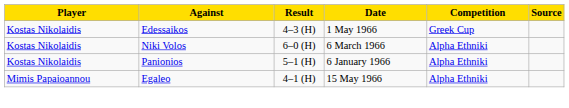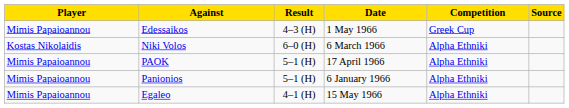(44, 29) Kostas Nikolaidis -> (48, 29) Mimis Papaioannou
+ row: (155, 62)
(44, 62) Kostas Nikolaidis -> (48, 78) Mimis Papaioannou
